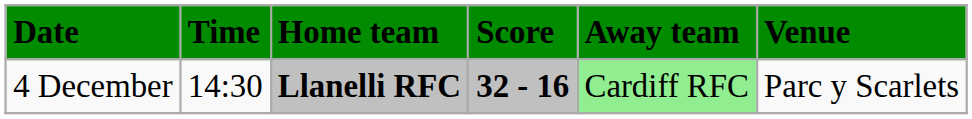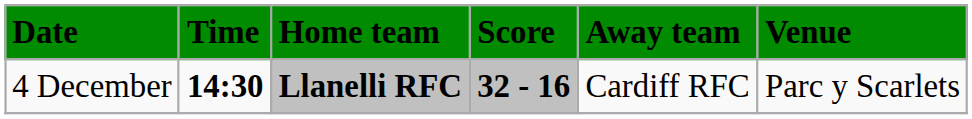(225, 85) normal -> (225, 85) bold
(667, 85) lightgreen background -> (668, 85) no background
